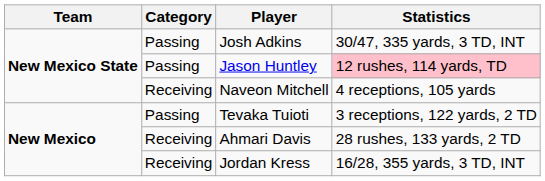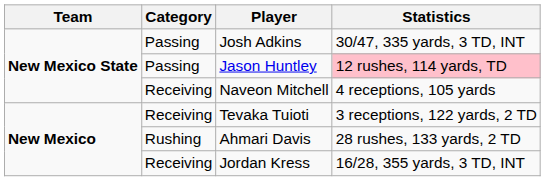(172, 114) Passing -> (179, 114) Receiving
(179, 138) Receiving -> (173, 138) Rushing
